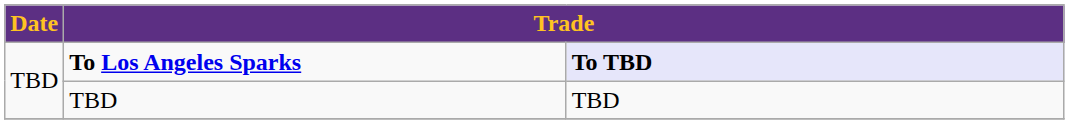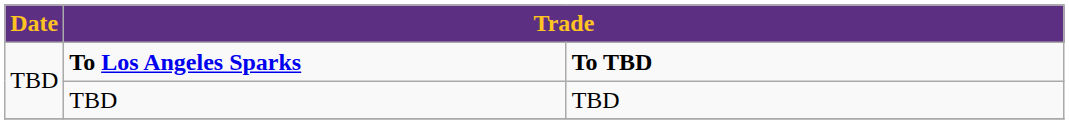(612, 61) lavender background -> (612, 61) no background
